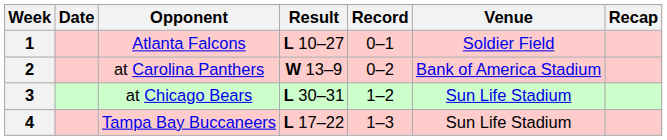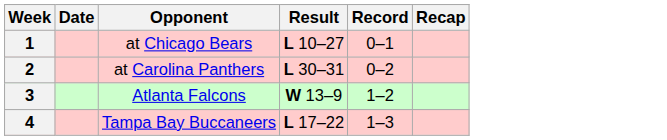- column: (509, 17)
(189, 43) Atlanta Falcons -> (189, 43) at Chicago Bears
(314, 69) W 13–9 -> (314, 69) L 30–31
(189, 95) at Chicago Bears -> (189, 95) Atlanta Falcons
(314, 95) L 30–31 -> (314, 95) W 13–9
